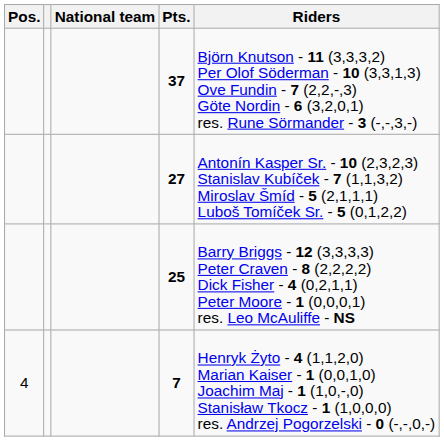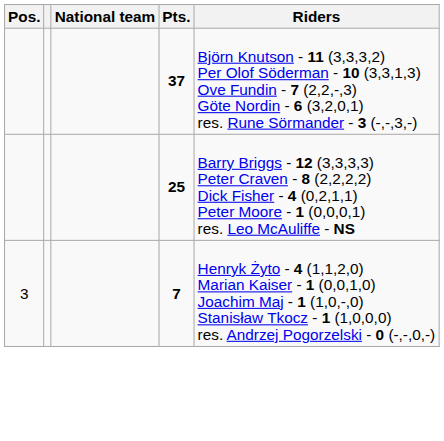- row: (176, 179)
(24, 383) 4 -> (24, 293) 3
